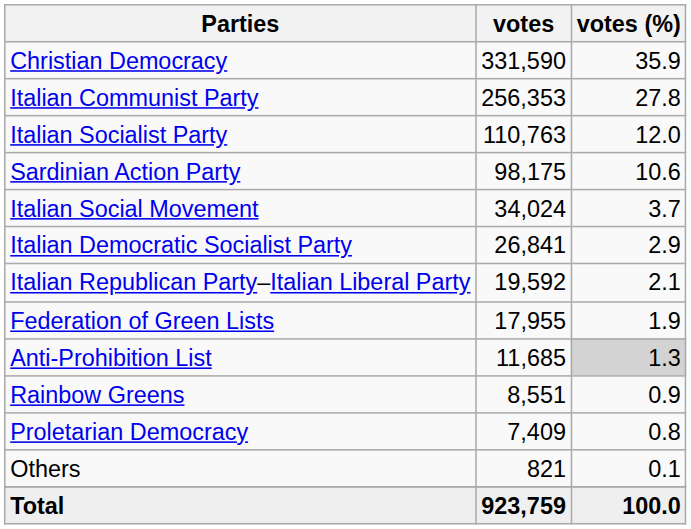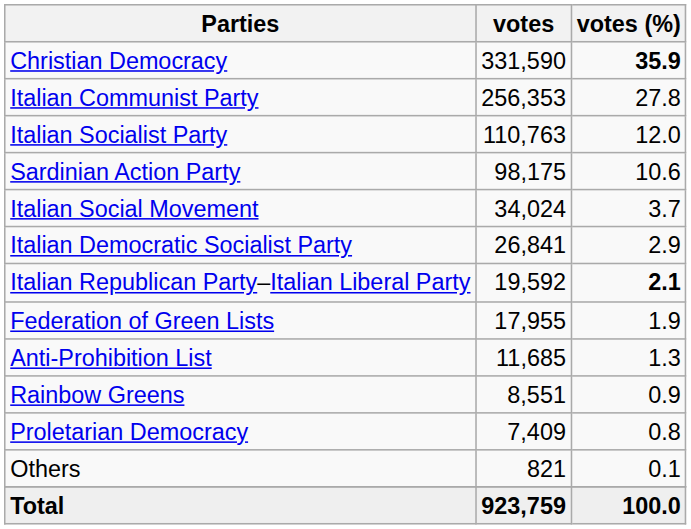(658, 61) normal -> (658, 61) bold
(664, 283) normal -> (664, 283) bold
(664, 357) lightgrey background -> (664, 357) no background
